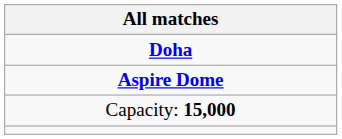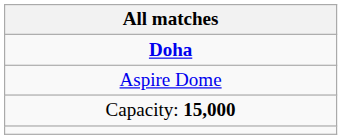(171, 79) bold -> (171, 79) normal
